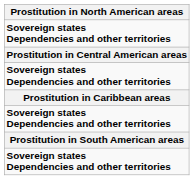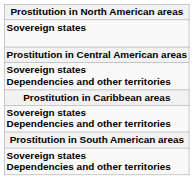(89, 33) Sovereign states Dependencies and other territories -> (46, 28) Sovereign states
